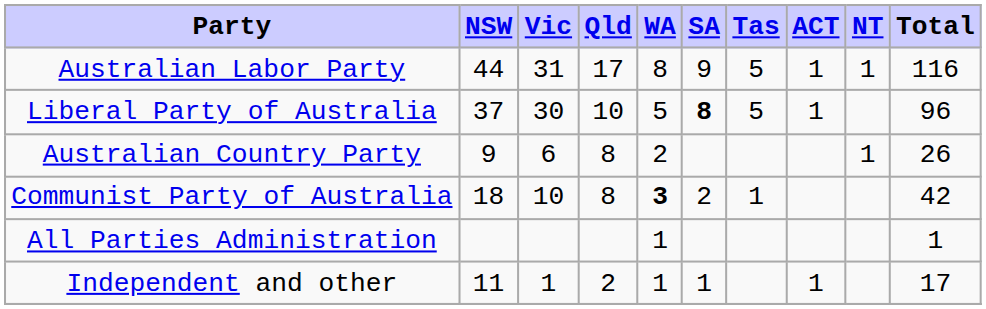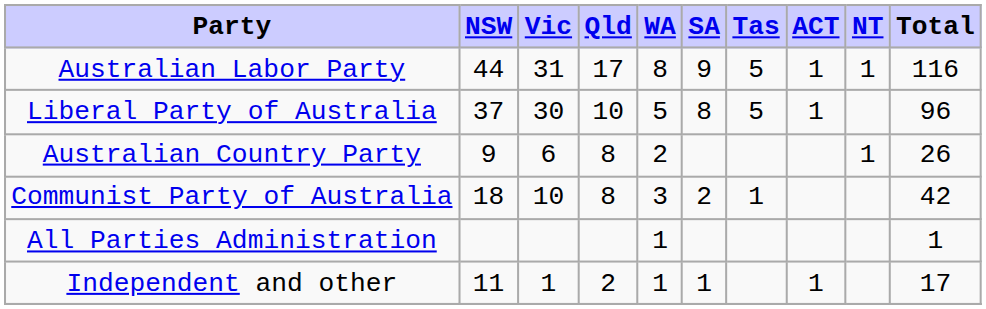(704, 112) bold -> (704, 112) normal
(660, 198) bold -> (660, 198) normal
